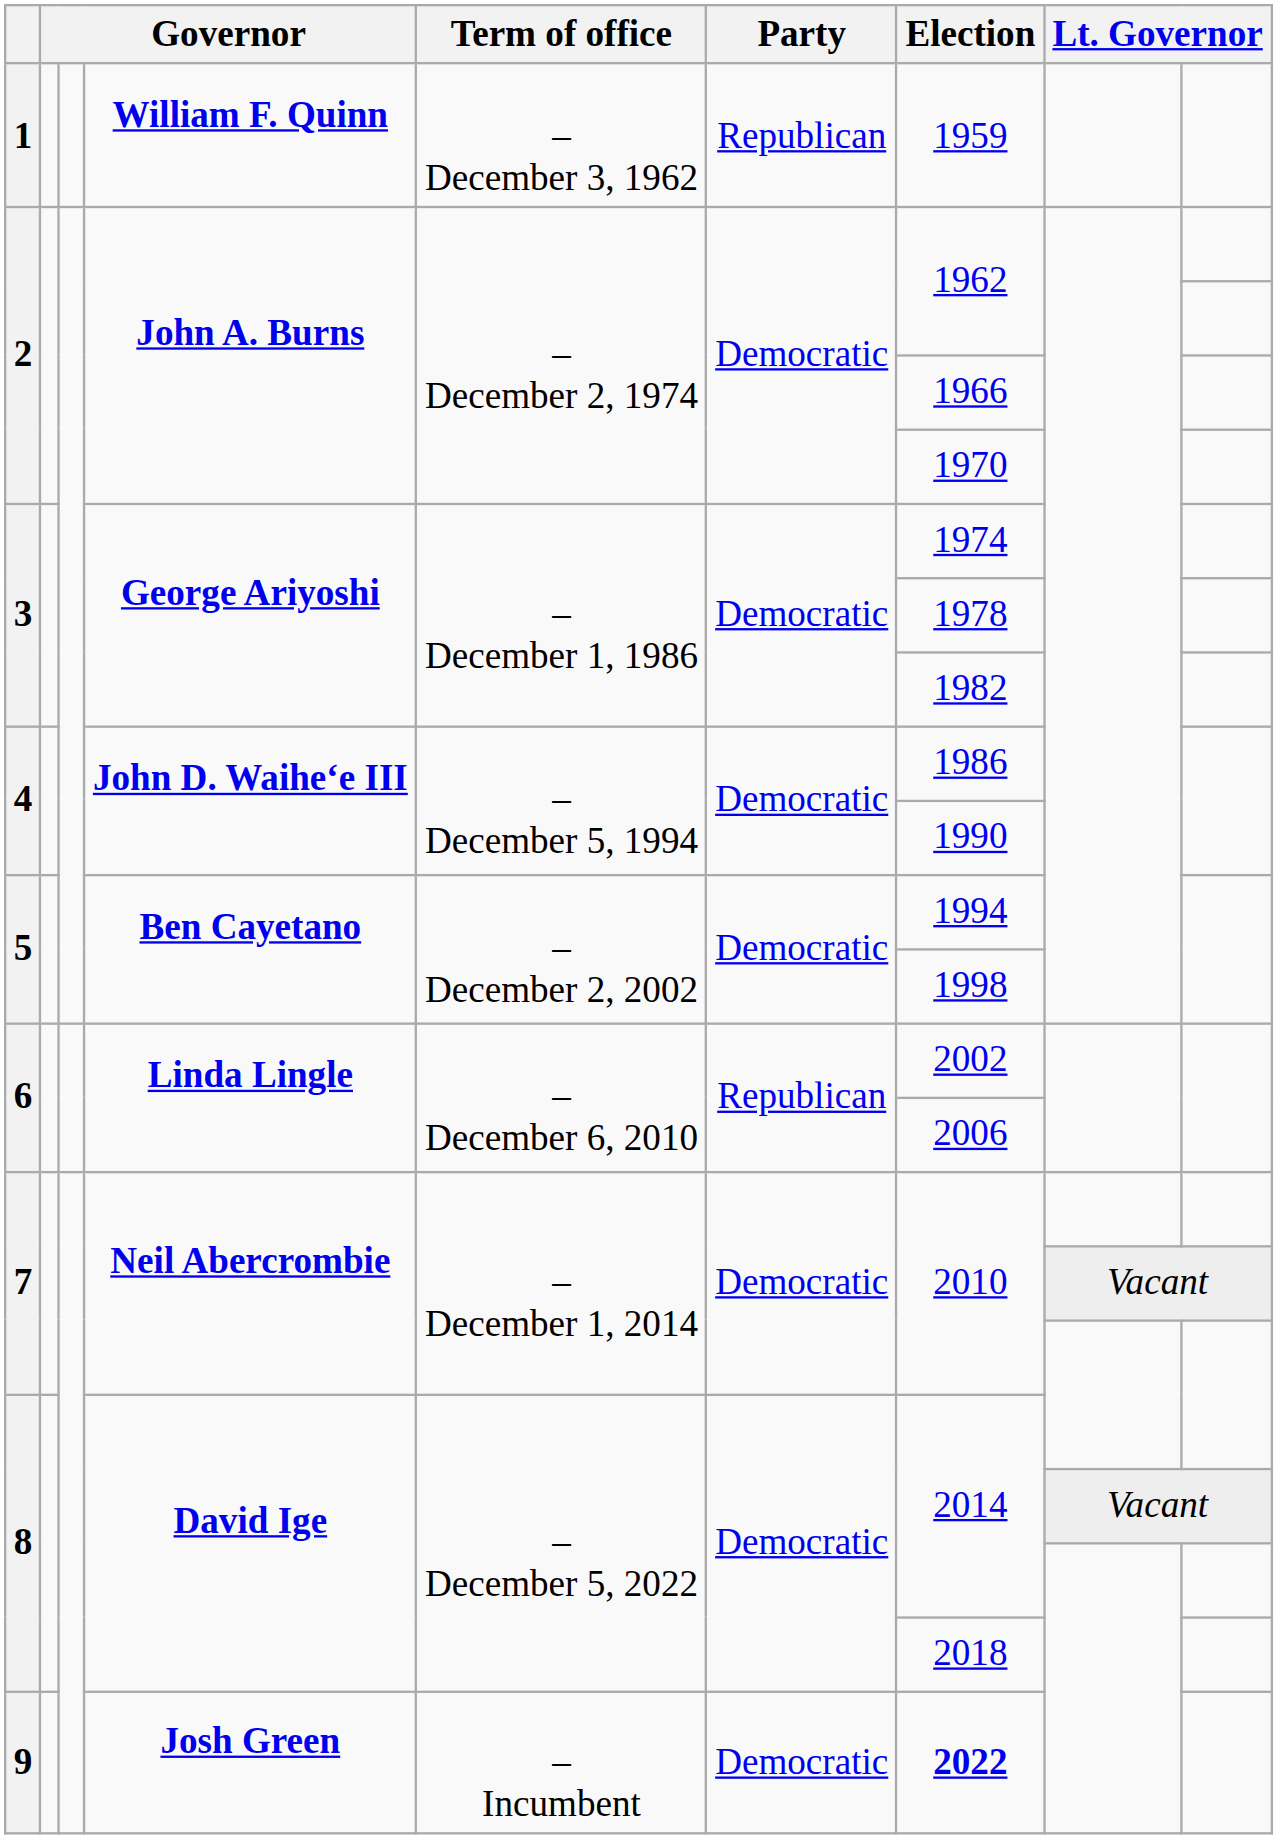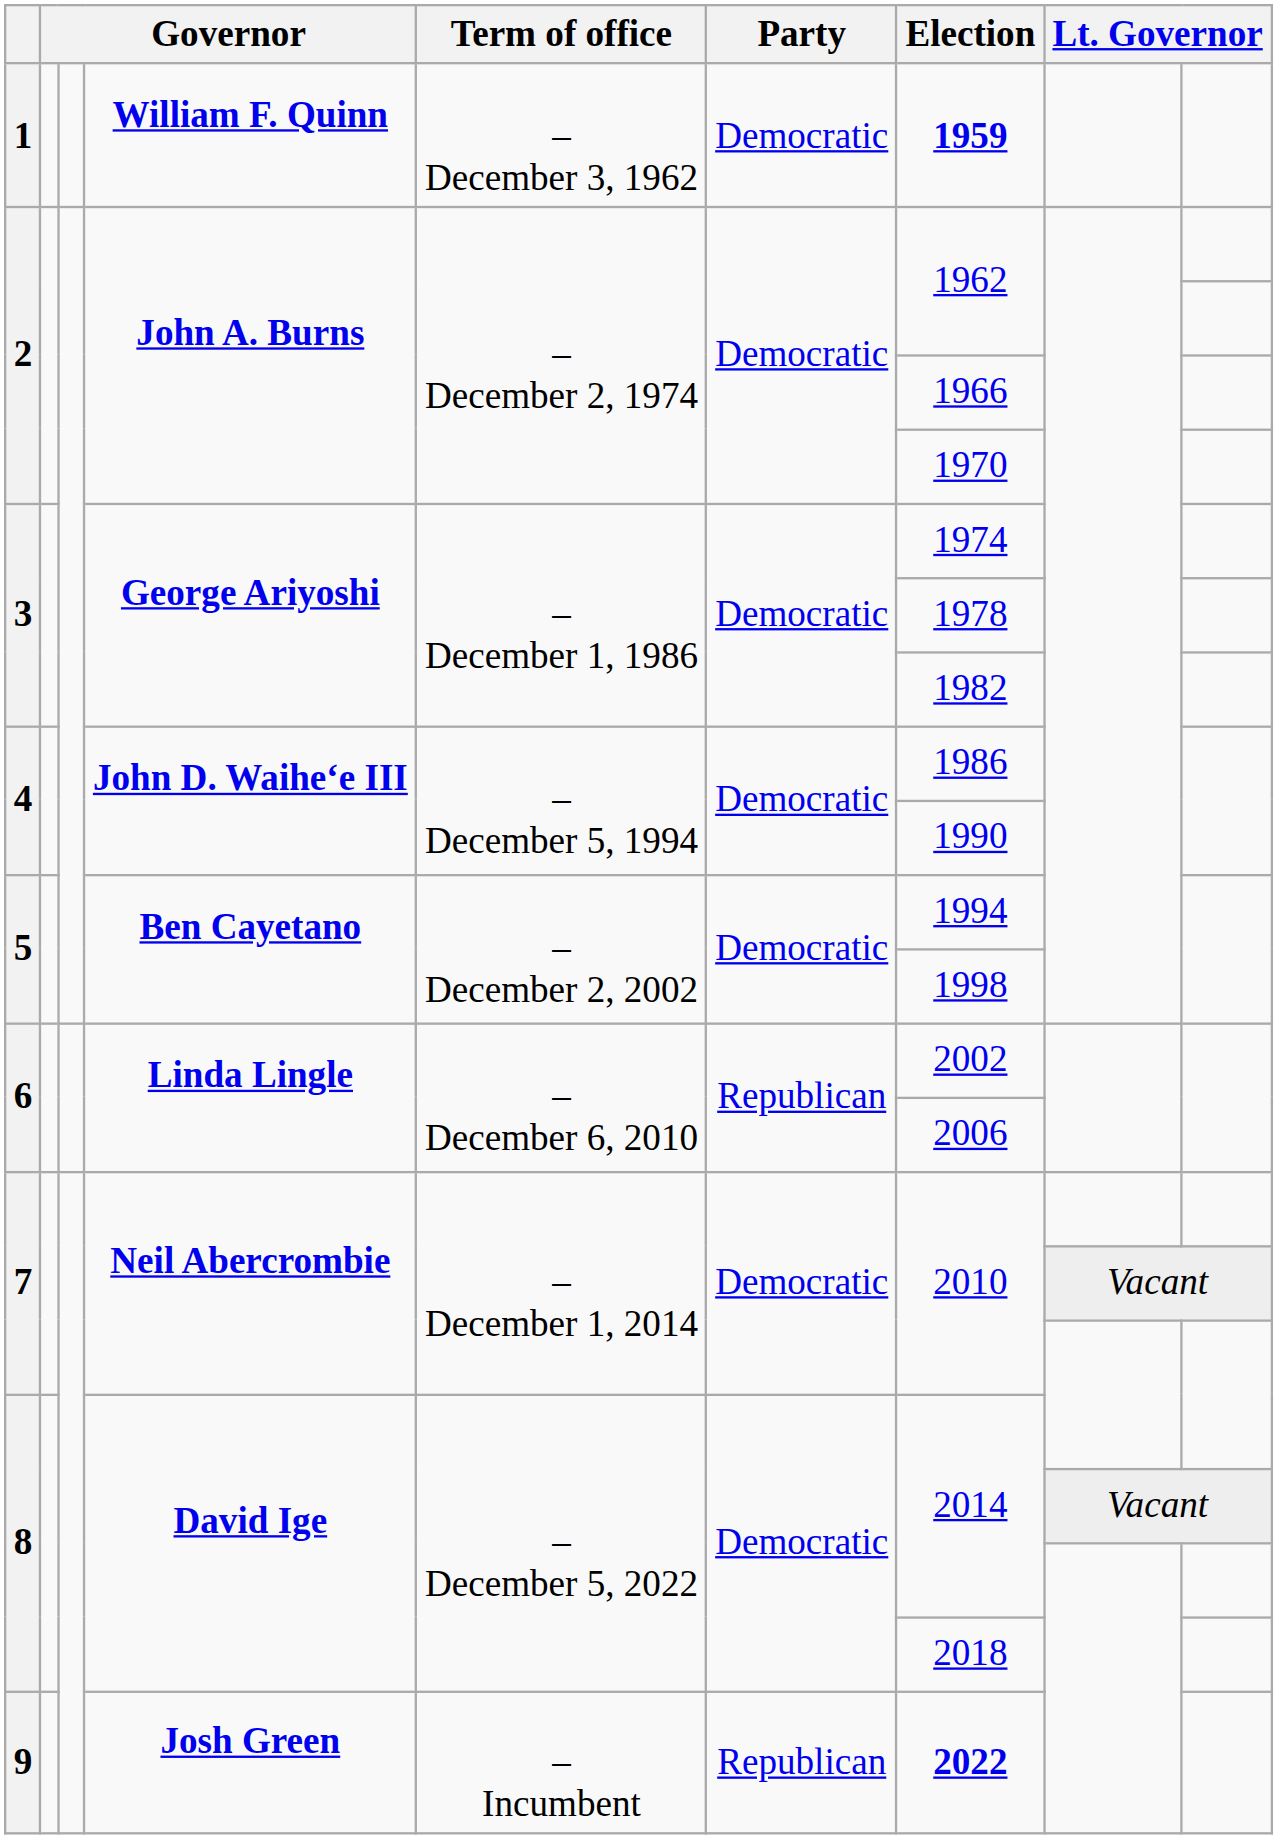(802, 134) Republican -> (802, 134) Democratic
(970, 134) normal -> (970, 134) bold
(802, 1761) Democratic -> (802, 1761) Republican
